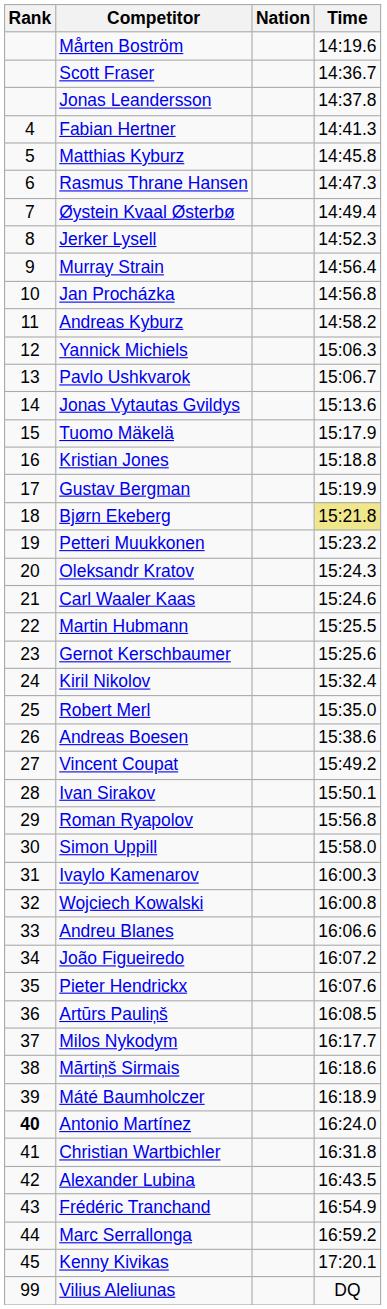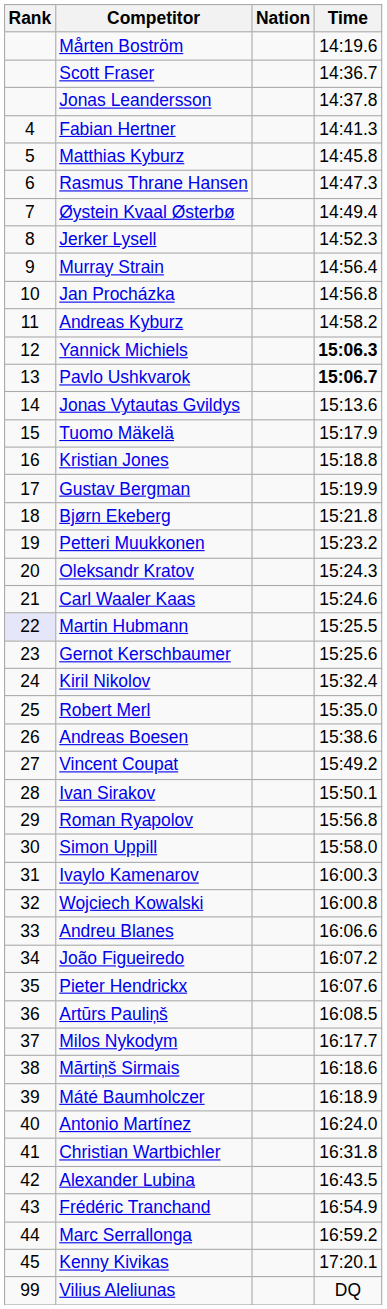(347, 350) normal -> (348, 350) bold
(347, 377) normal -> (348, 377) bold
(347, 516) khaki background -> (348, 516) no background
(30, 626) no background -> (30, 626) lavender background
(30, 1124) bold -> (30, 1124) normal
